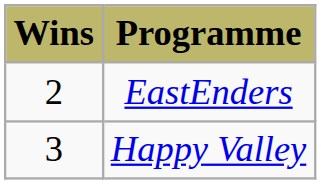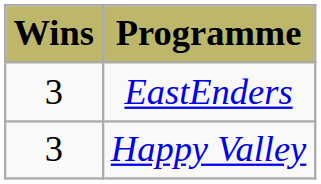(54, 91) 2 -> (54, 91) 3
